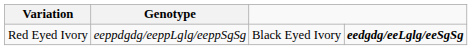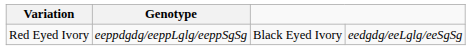(405, 34) bold -> (405, 34) normal
